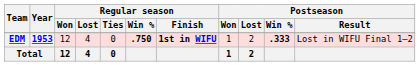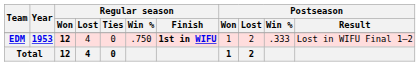(65, 40) normal -> (65, 40) bold
(141, 40) bold -> (141, 40) normal
(279, 40) bold -> (279, 40) normal
